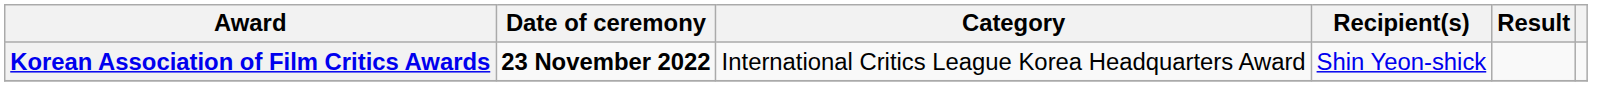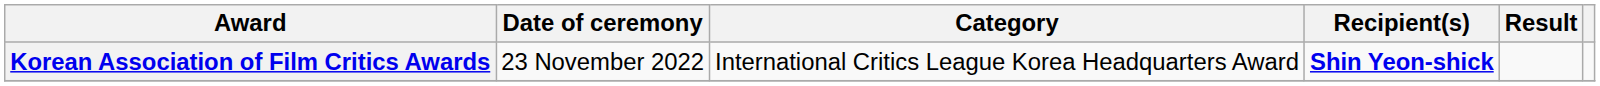(606, 61) bold -> (603, 61) normal
(1401, 61) normal -> (1402, 61) bold
